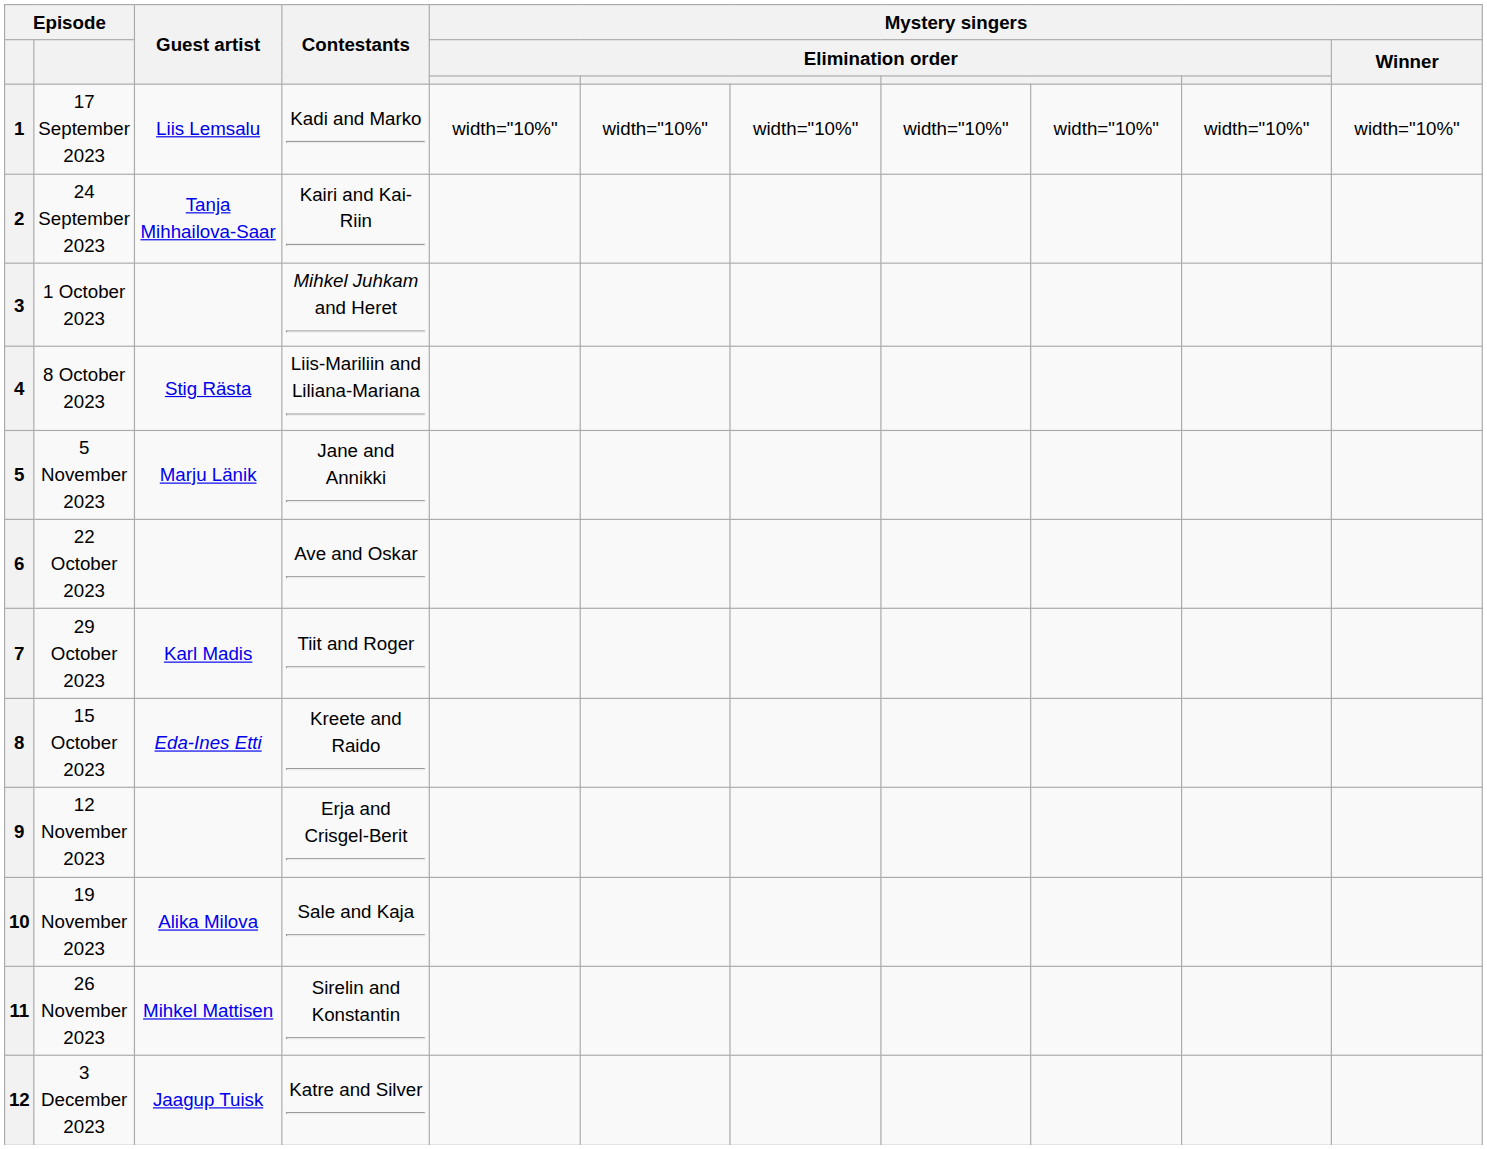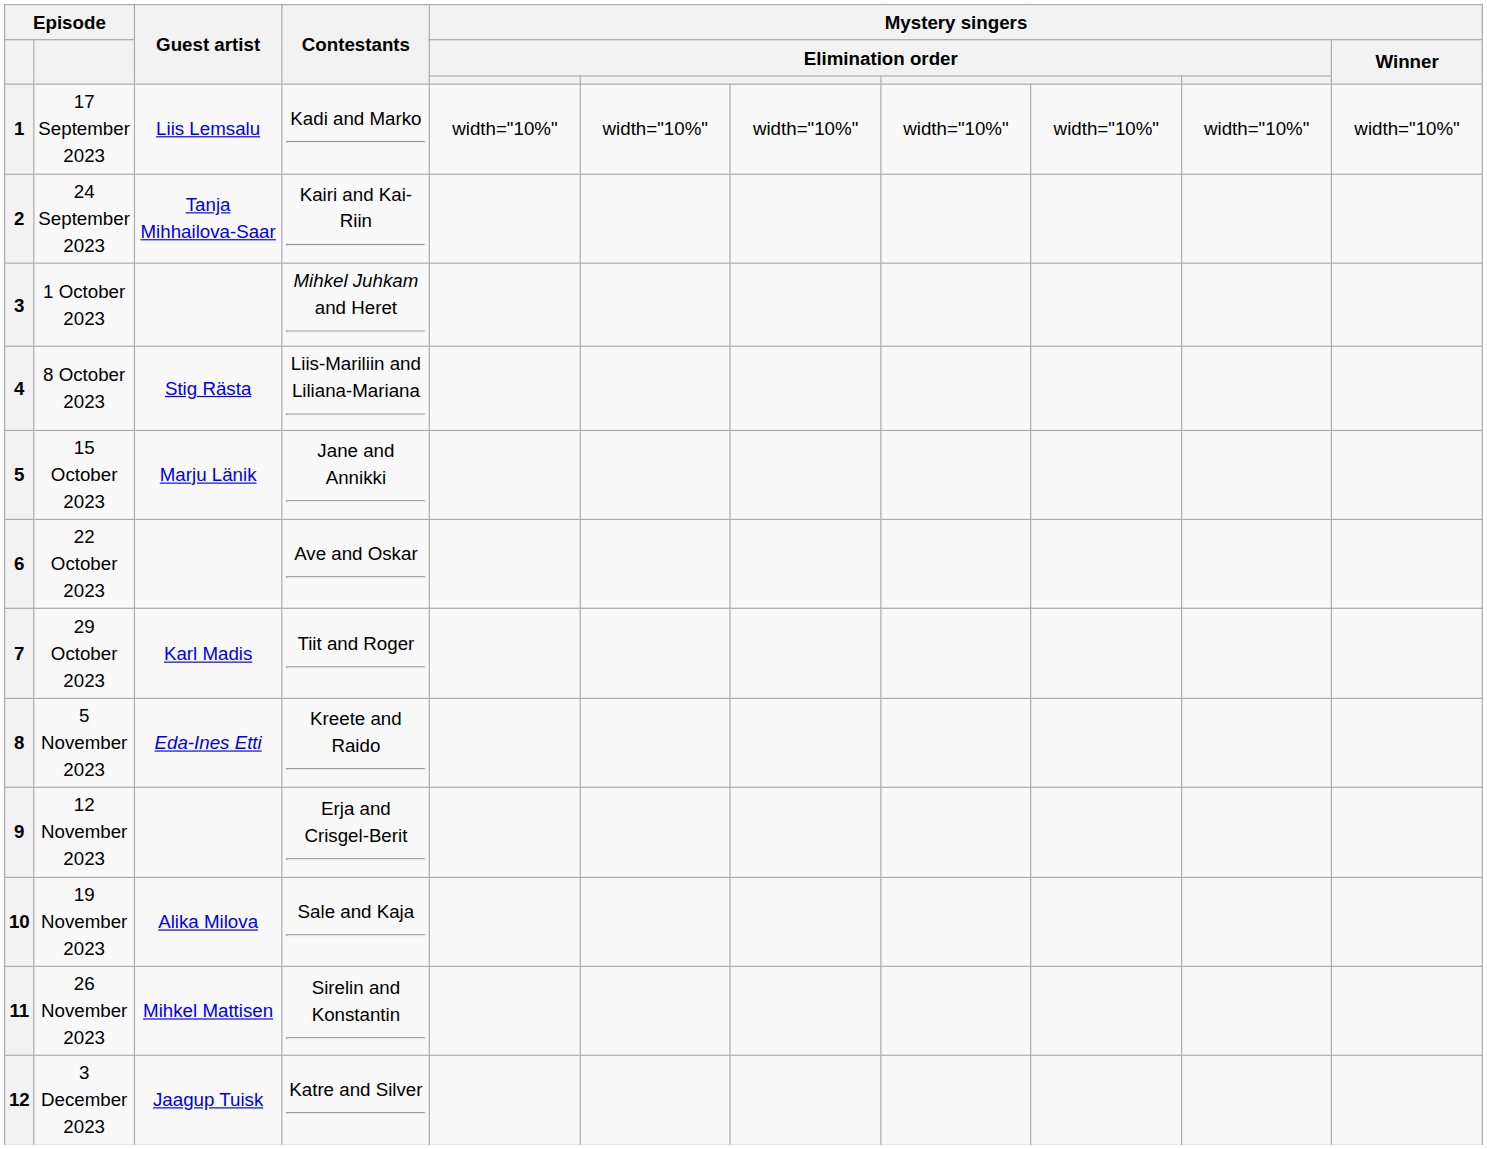(84, 475) 5 November 2023 -> (84, 475) 15 October 2023
(84, 743) 15 October 2023 -> (84, 743) 5 November 2023
